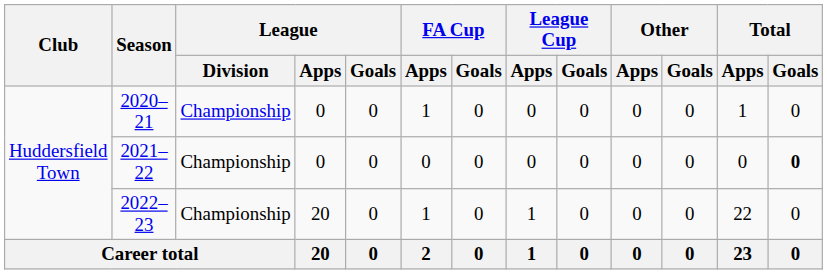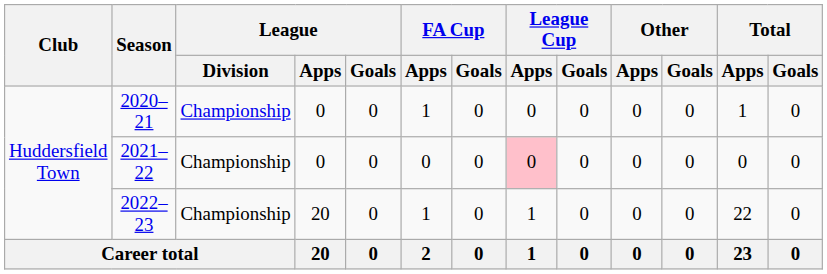(531, 162) no background -> (531, 162) pink background
(795, 162) bold -> (795, 162) normal
